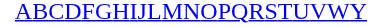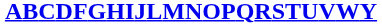(191, 10) normal -> (191, 10) bold
